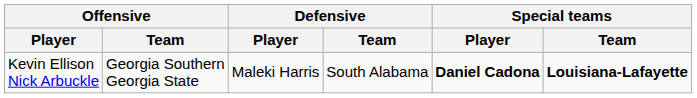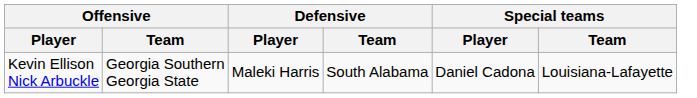(488, 72) bold -> (485, 72) normal
(617, 72) bold -> (607, 72) normal
